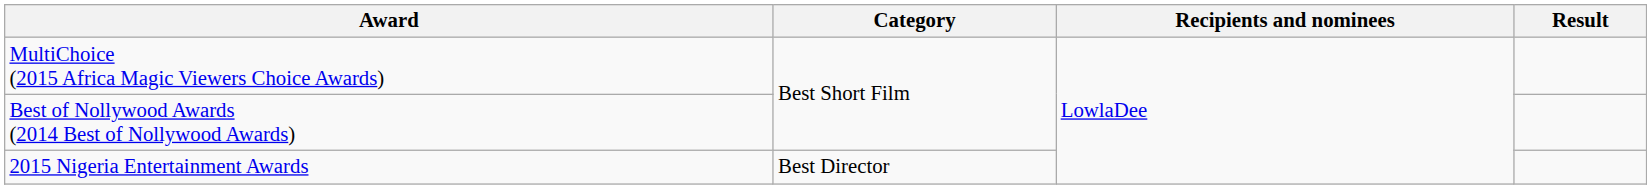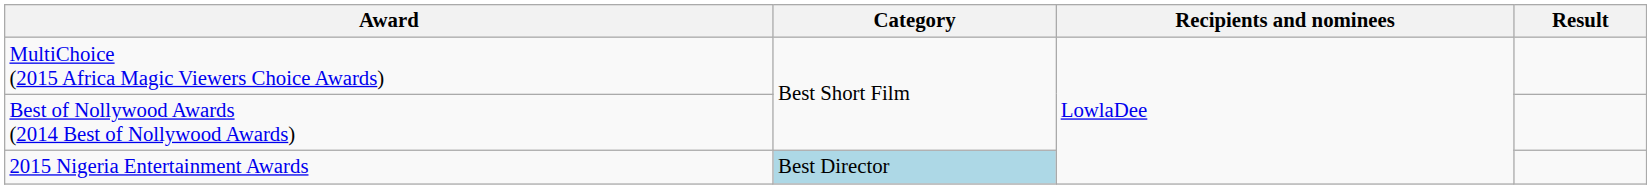(834, 166) no background -> (834, 166) lightblue background
